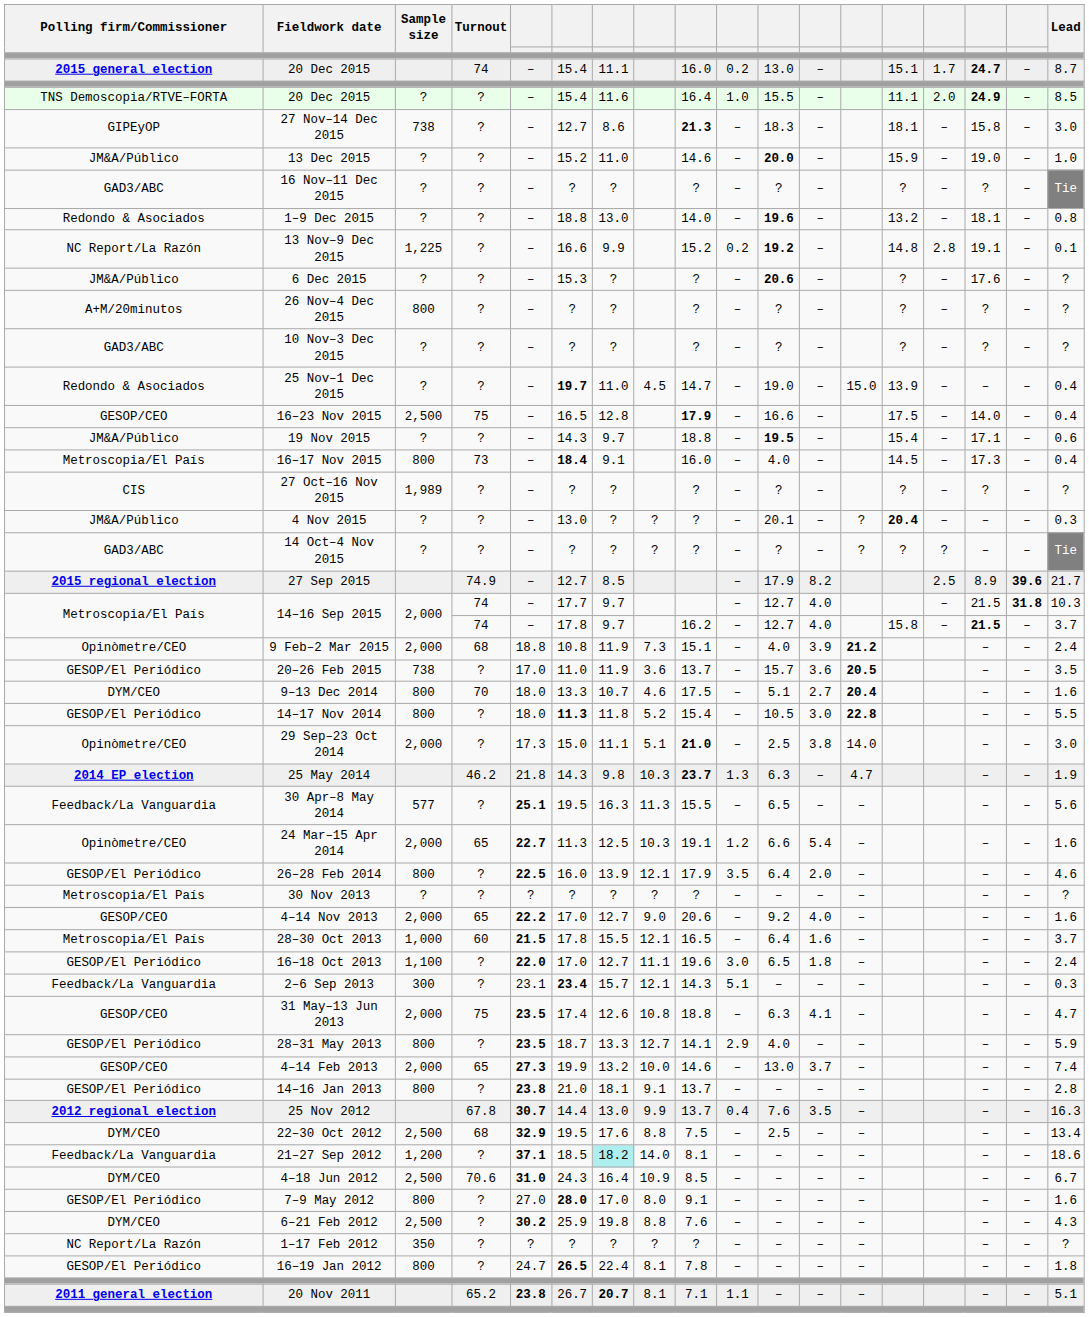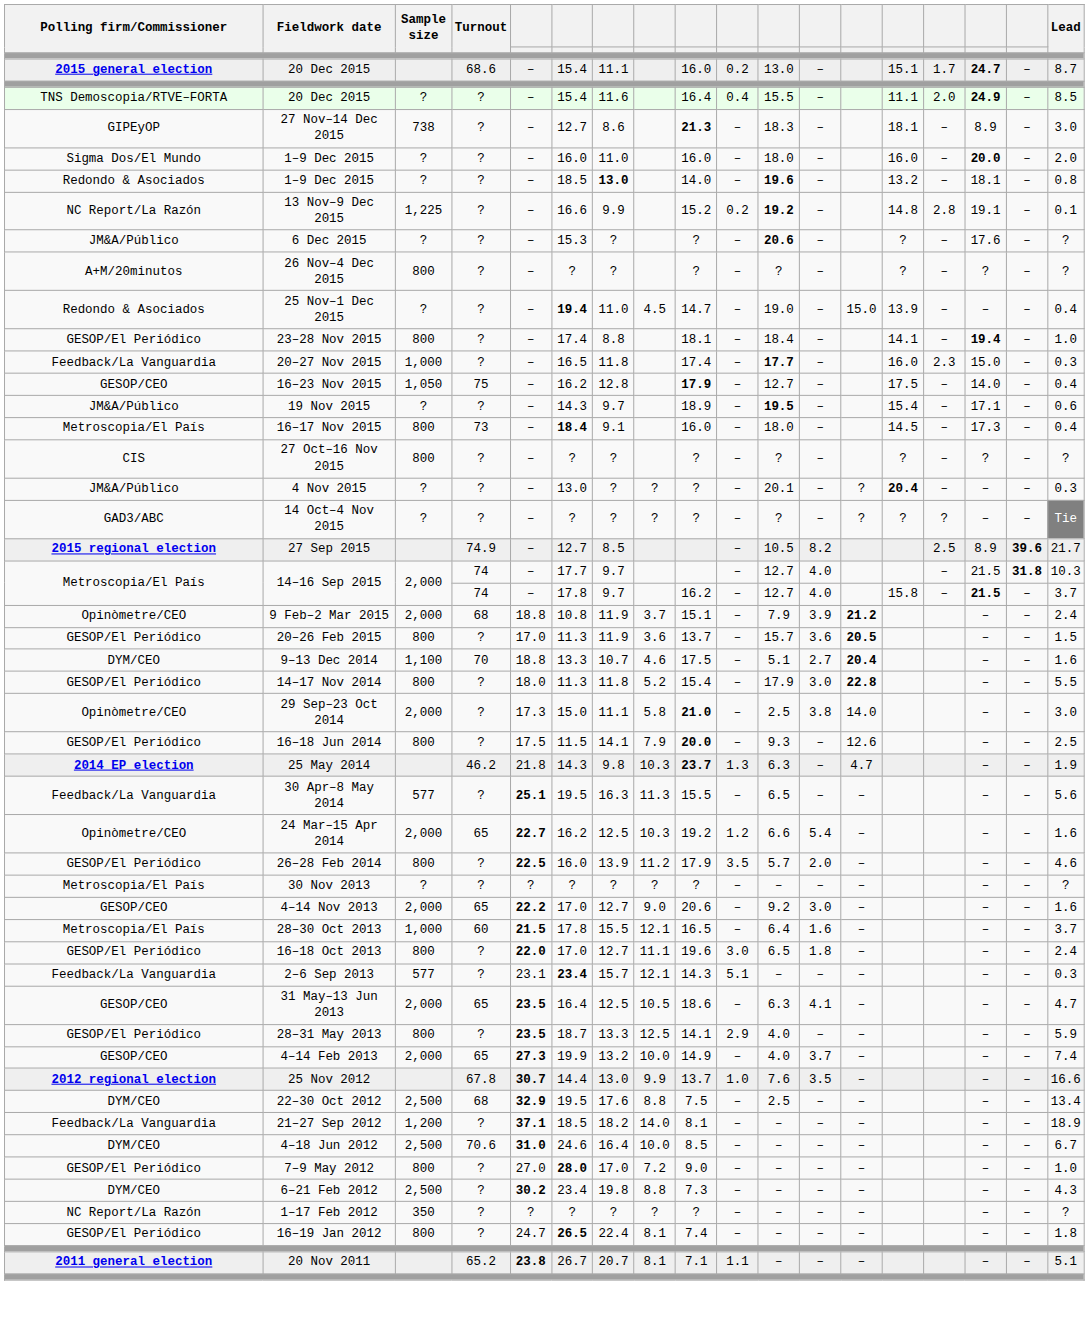(481, 70) 74 -> (481, 70) 68.6
(738, 98) 1.0 -> (738, 98) 0.4
(986, 129) 15.8 -> (986, 129) 8.9
- row: (134, 159)
- row: (134, 189)
+ row: (134, 159)
(572, 219) 18.8 -> (572, 181) 18.5
(613, 219) normal -> (613, 181) bold
- row: (134, 348)
(572, 387) 19.7 -> (572, 310) 19.4
+ row: (134, 340)
+ row: (134, 363)
(423, 417) 2,500 -> (423, 385) 1,050
(572, 417) 16.5 -> (572, 385) 16.2
(779, 417) 16.6 -> (779, 385) 12.7
(696, 439) 18.8 -> (696, 407) 18.9
(779, 461) 4.0 -> (779, 429) 18.0
(423, 492) 1,989 -> (423, 459) 800
(779, 582) 17.9 -> (779, 550) 10.5
(655, 649) 7.3 -> (655, 616) 3.7
(779, 649) 4.0 -> (779, 616) 7.9
(423, 671) 738 -> (423, 639) 800
(572, 671) 11.0 -> (572, 639) 11.3
(1066, 671) 3.5 -> (1066, 639) 1.5
(423, 693) 800 -> (423, 661) 1,100
(531, 693) 18.0 -> (531, 661) 18.8
(572, 715) bold -> (572, 683) normal
(779, 715) 10.5 -> (779, 683) 17.9
(655, 745) 5.1 -> (655, 713) 5.8
+ row: (134, 743)
(572, 844) 11.3 -> (572, 834) 16.2
(696, 844) 19.1 -> (696, 834) 19.2
(655, 874) 12.1 -> (655, 864) 11.2
(779, 874) 6.4 -> (779, 864) 5.7
(820, 919) 4.0 -> (820, 909) 3.0
(423, 963) 1,100 -> (423, 953) 800
(423, 985) 300 -> (423, 975) 577
(481, 1016) 75 -> (481, 1005) 65
(572, 1016) 17.4 -> (572, 1005) 16.4
(613, 1016) 12.6 -> (613, 1005) 12.5
(655, 1016) 10.8 -> (655, 1005) 10.5
(696, 1016) 18.8 -> (696, 1005) 18.6
(655, 1046) 12.7 -> (655, 1036) 12.5
(696, 1068) 14.6 -> (696, 1058) 14.9
(779, 1068) 13.0 -> (779, 1058) 4.0
- row: (134, 1090)
(738, 1112) 0.4 -> (738, 1080) 1.0
(1066, 1112) 16.3 -> (1066, 1080) 16.6
(613, 1157) paleturquoise background -> (613, 1124) no background
(1066, 1157) 18.6 -> (1066, 1124) 18.9
(572, 1179) 24.3 -> (572, 1146) 24.6
(655, 1179) 10.9 -> (655, 1146) 10.0
(655, 1201) 8.0 -> (655, 1169) 7.2
(696, 1201) 9.1 -> (696, 1169) 9.0
(1066, 1201) 1.6 -> (1066, 1169) 1.0
(572, 1223) 25.9 -> (572, 1191) 23.4
(696, 1223) 7.6 -> (696, 1191) 7.3
(696, 1267) 7.8 -> (696, 1235) 7.4
(613, 1295) bold -> (613, 1263) normal
